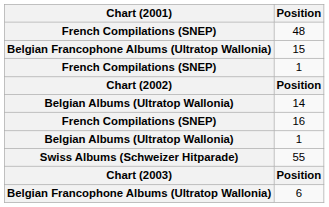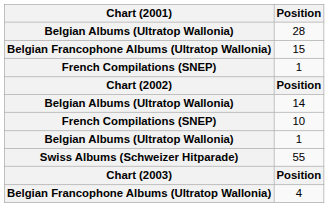(139, 31) French Compilations (SNEP) -> (139, 31) Belgian Albums (Ultratop Wallonia)
(299, 31) 48 -> (299, 31) 28
(299, 121) 16 -> (299, 121) 10
(299, 193) 6 -> (299, 193) 4
